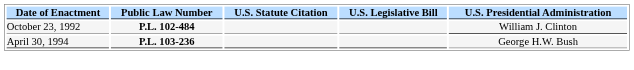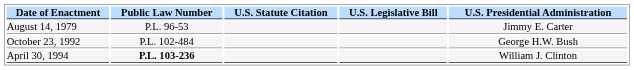+ row: (42, 27)
(167, 27) bold -> (167, 41) normal
(538, 27) William J. Clinton -> (538, 41) George H.W. Bush
(538, 41) George H.W. Bush -> (538, 56) William J. Clinton
